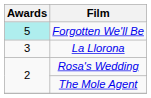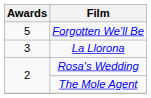(27, 31) paleturquoise background -> (27, 31) no background
